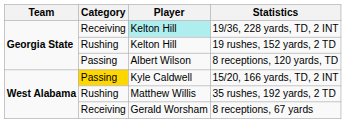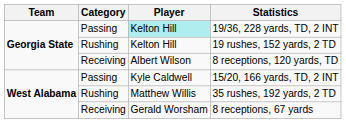(103, 29) Receiving -> (99, 29) Passing
(99, 61) Passing -> (103, 61) Receiving
(99, 77) gold background -> (99, 77) no background
